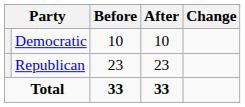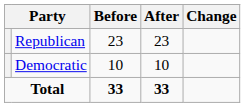rows swapped: (50, 65) <-> (51, 41)
